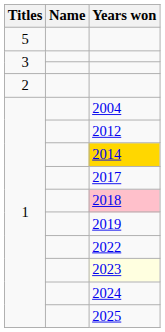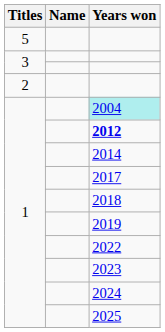(107, 108) no background -> (107, 108) paleturquoise background
(107, 131) normal -> (107, 131) bold
(107, 154) gold background -> (107, 154) no background
(107, 200) pink background -> (107, 200) no background
(107, 270) lightyellow background -> (107, 270) no background
